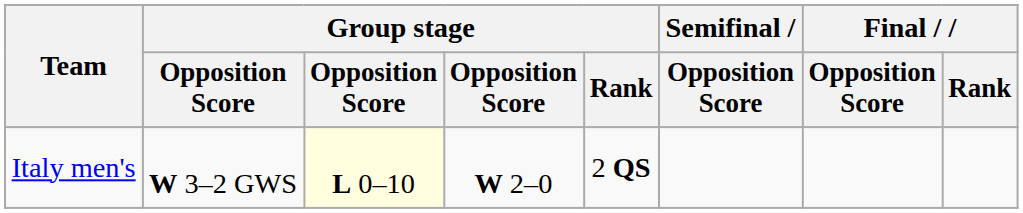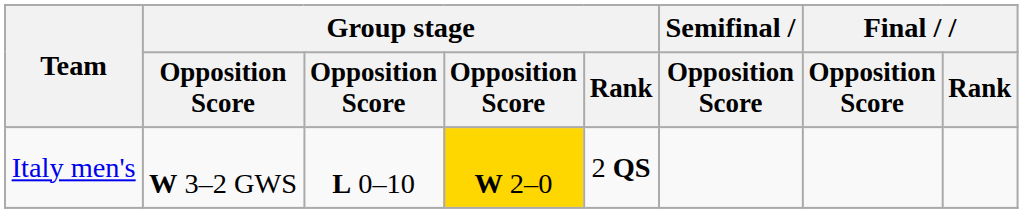(374, 184) lightyellow background -> (374, 184) no background
(513, 184) no background -> (513, 184) gold background
